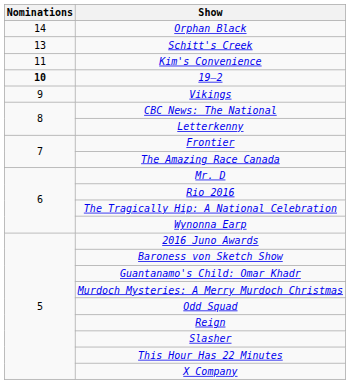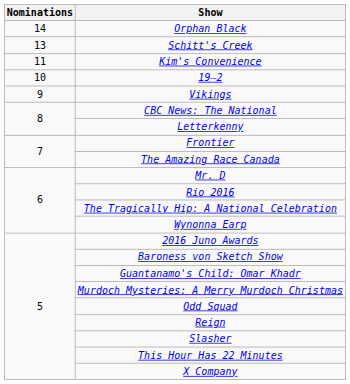(40, 78) bold -> (40, 78) normal
